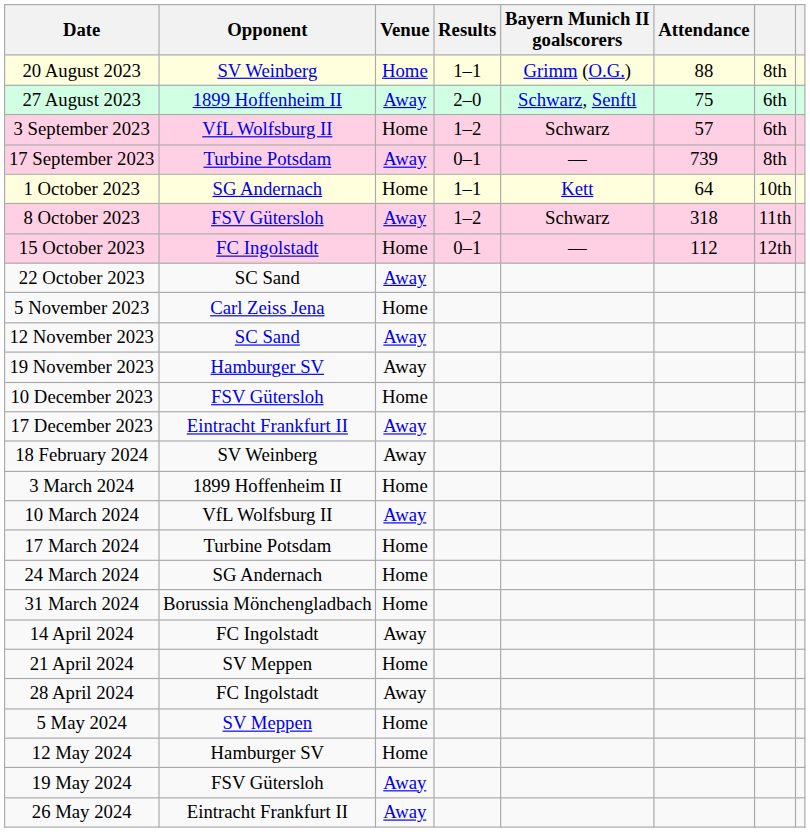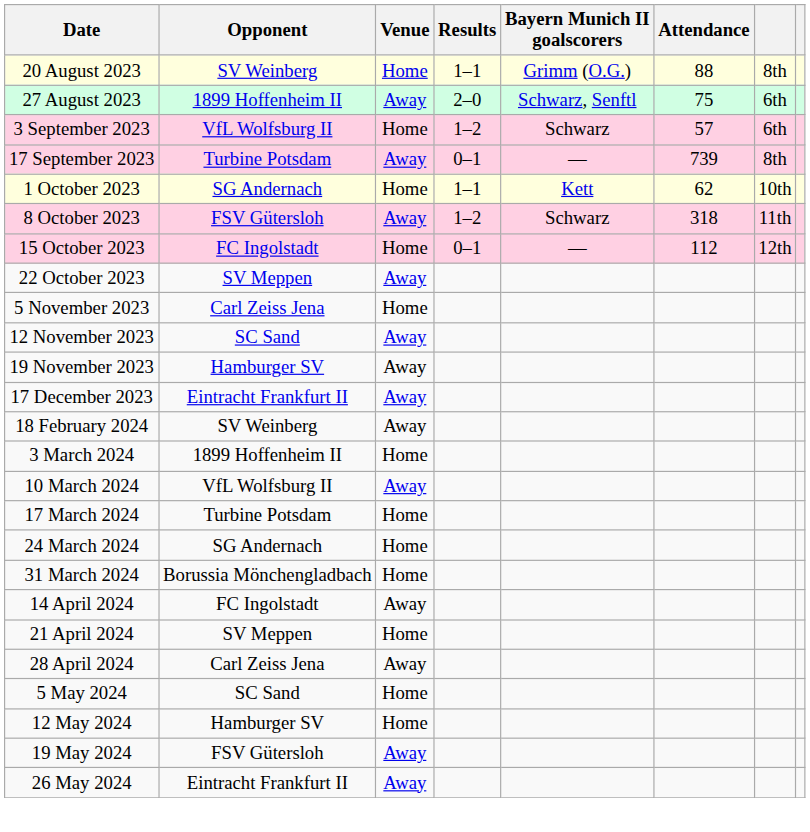(704, 188) 64 -> (704, 188) 62
(267, 277) SC Sand -> (267, 277) SV Meppen
- row: (82, 396)
(267, 693) FC Ingolstadt -> (267, 663) Carl Zeiss Jena
(267, 723) SV Meppen -> (267, 693) SC Sand
